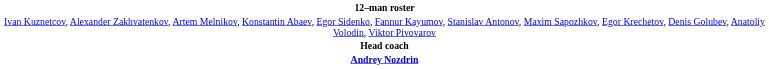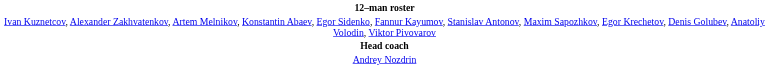(385, 59) bold -> (385, 59) normal
